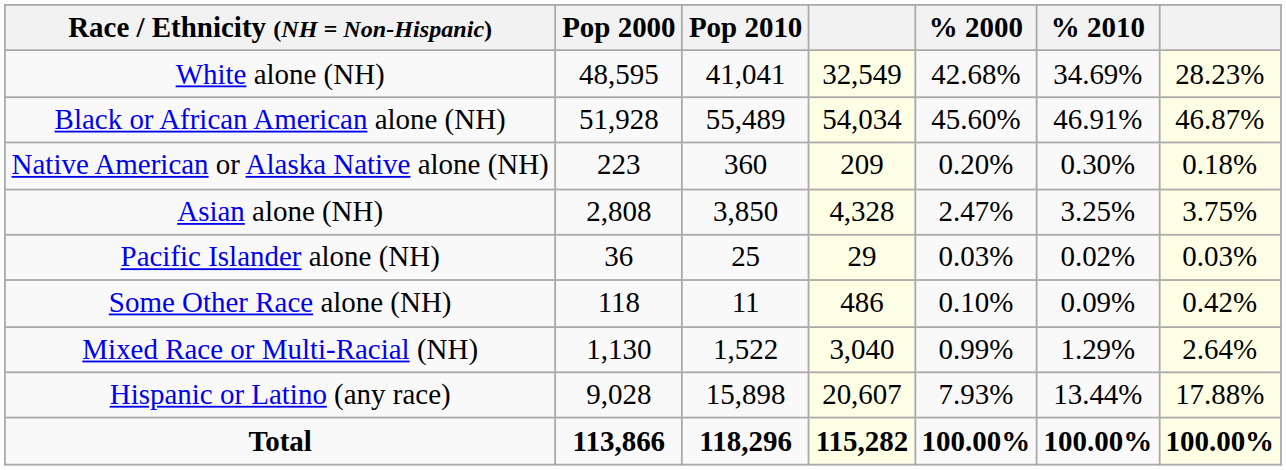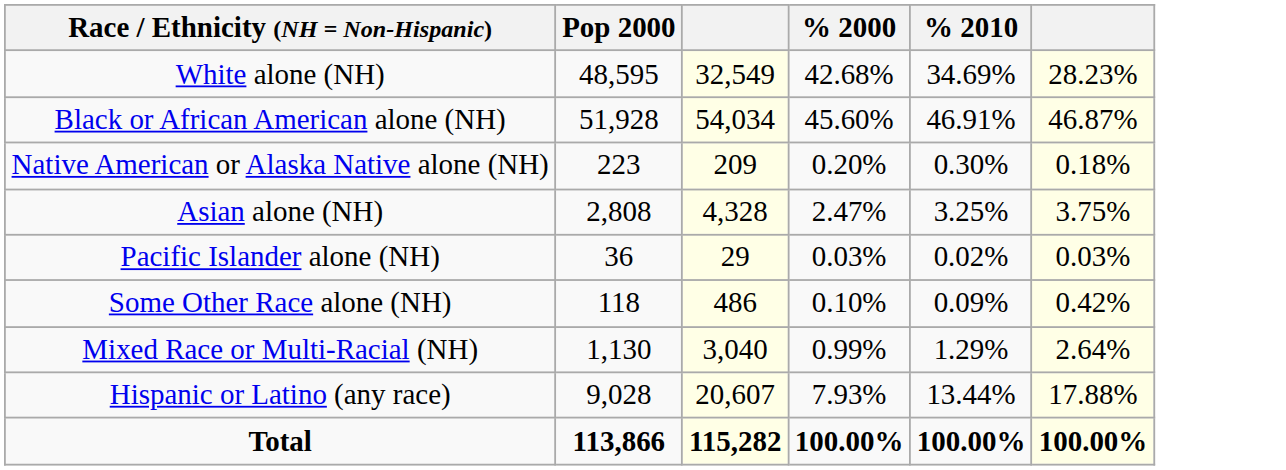- column: (746, 27)
